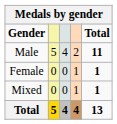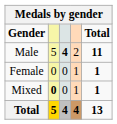(65, 52) normal -> (65, 52) bold
(54, 90) normal -> (54, 90) bold
